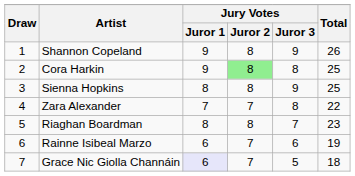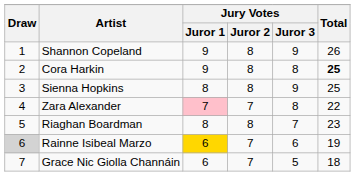(250, 69) lightgreen background -> (250, 69) no background
(334, 69) normal -> (334, 69) bold
(205, 106) no background -> (205, 106) pink background
(22, 143) no background -> (22, 143) lightgrey background
(205, 143) no background -> (205, 143) gold background
(205, 162) lavender background -> (205, 162) no background
